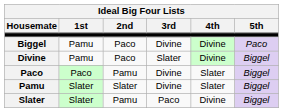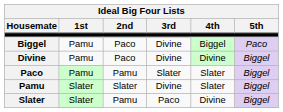(213, 44) Divine -> (213, 44) Biggel
(169, 58) Slater -> (169, 58) Divine
(81, 72) Paco -> (81, 72) Pamu
(169, 72) Divine -> (169, 72) Slater
